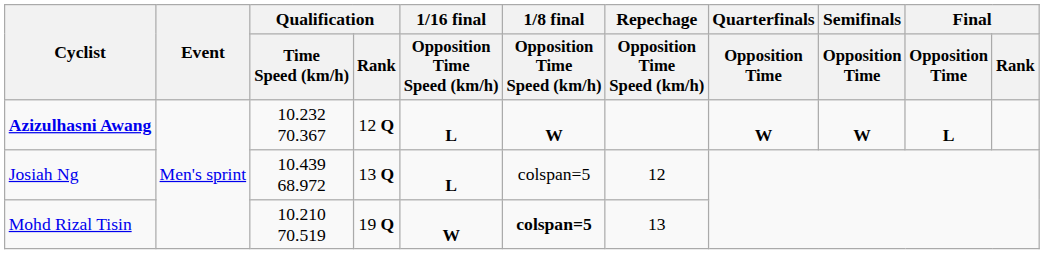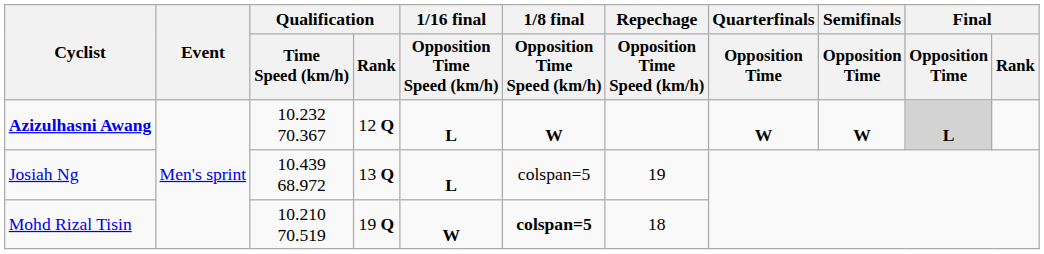(949, 135) no background -> (949, 135) lightgrey background
(657, 174) 12 -> (657, 174) 19
(657, 224) 13 -> (657, 224) 18
